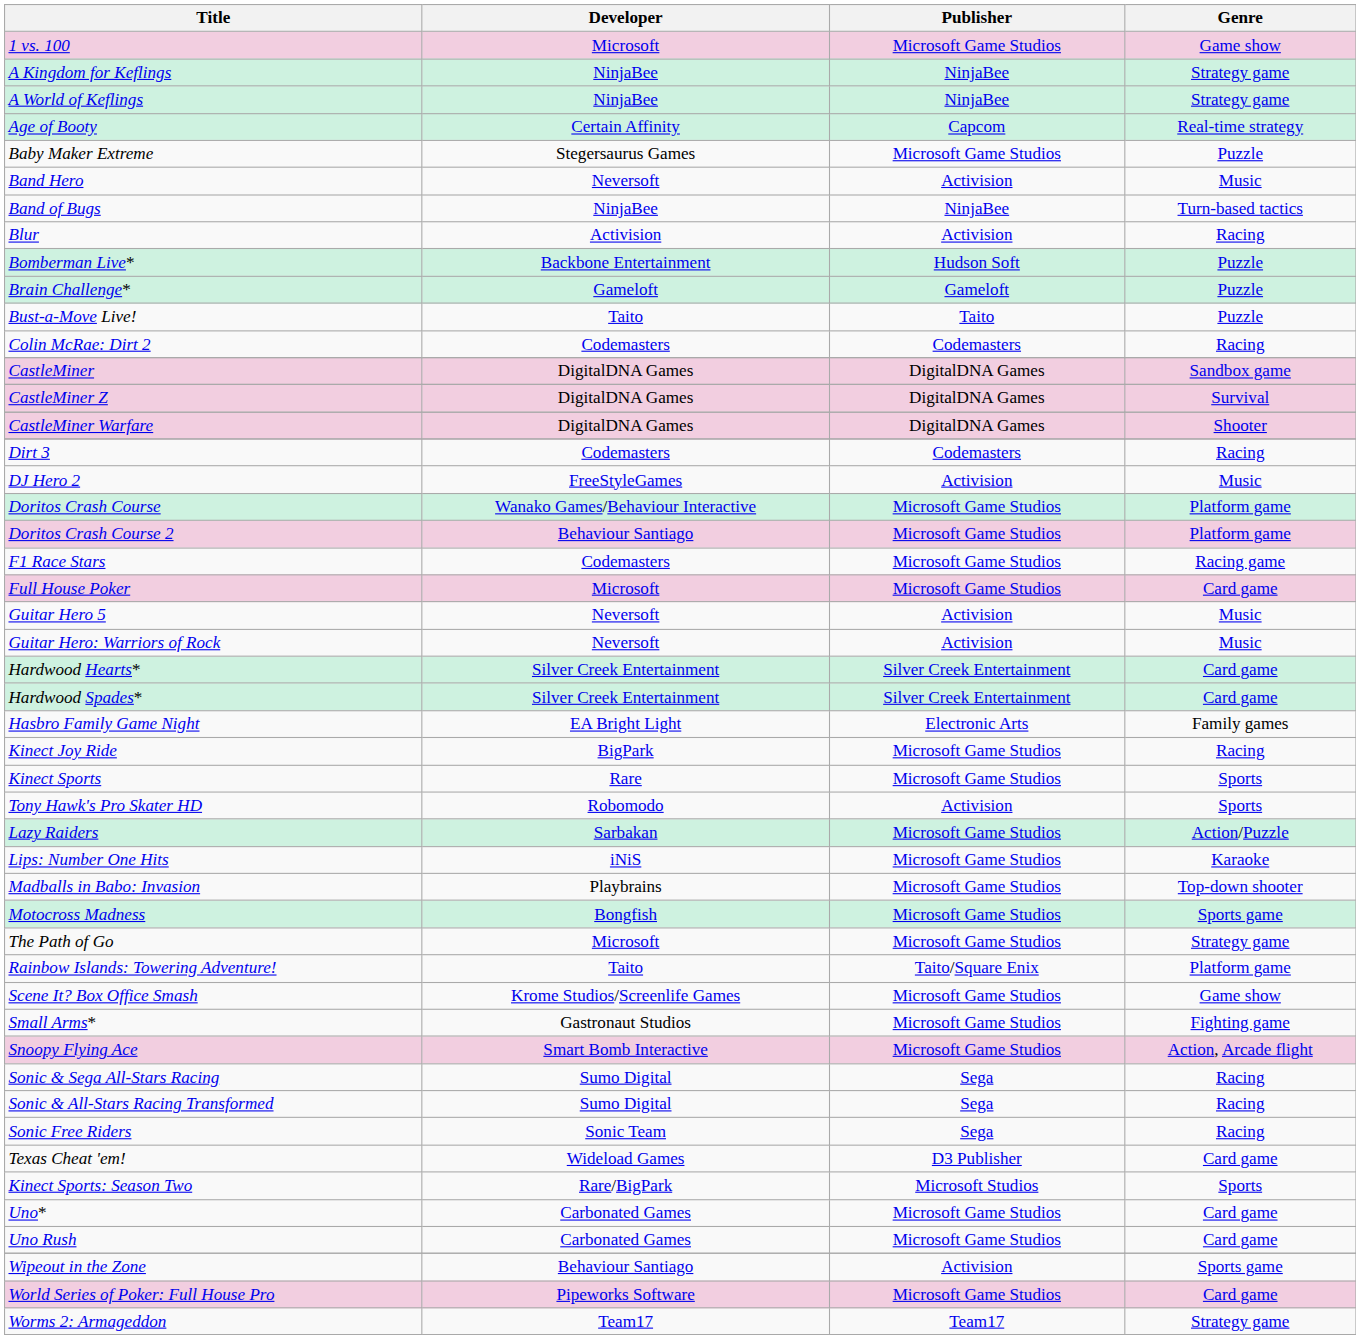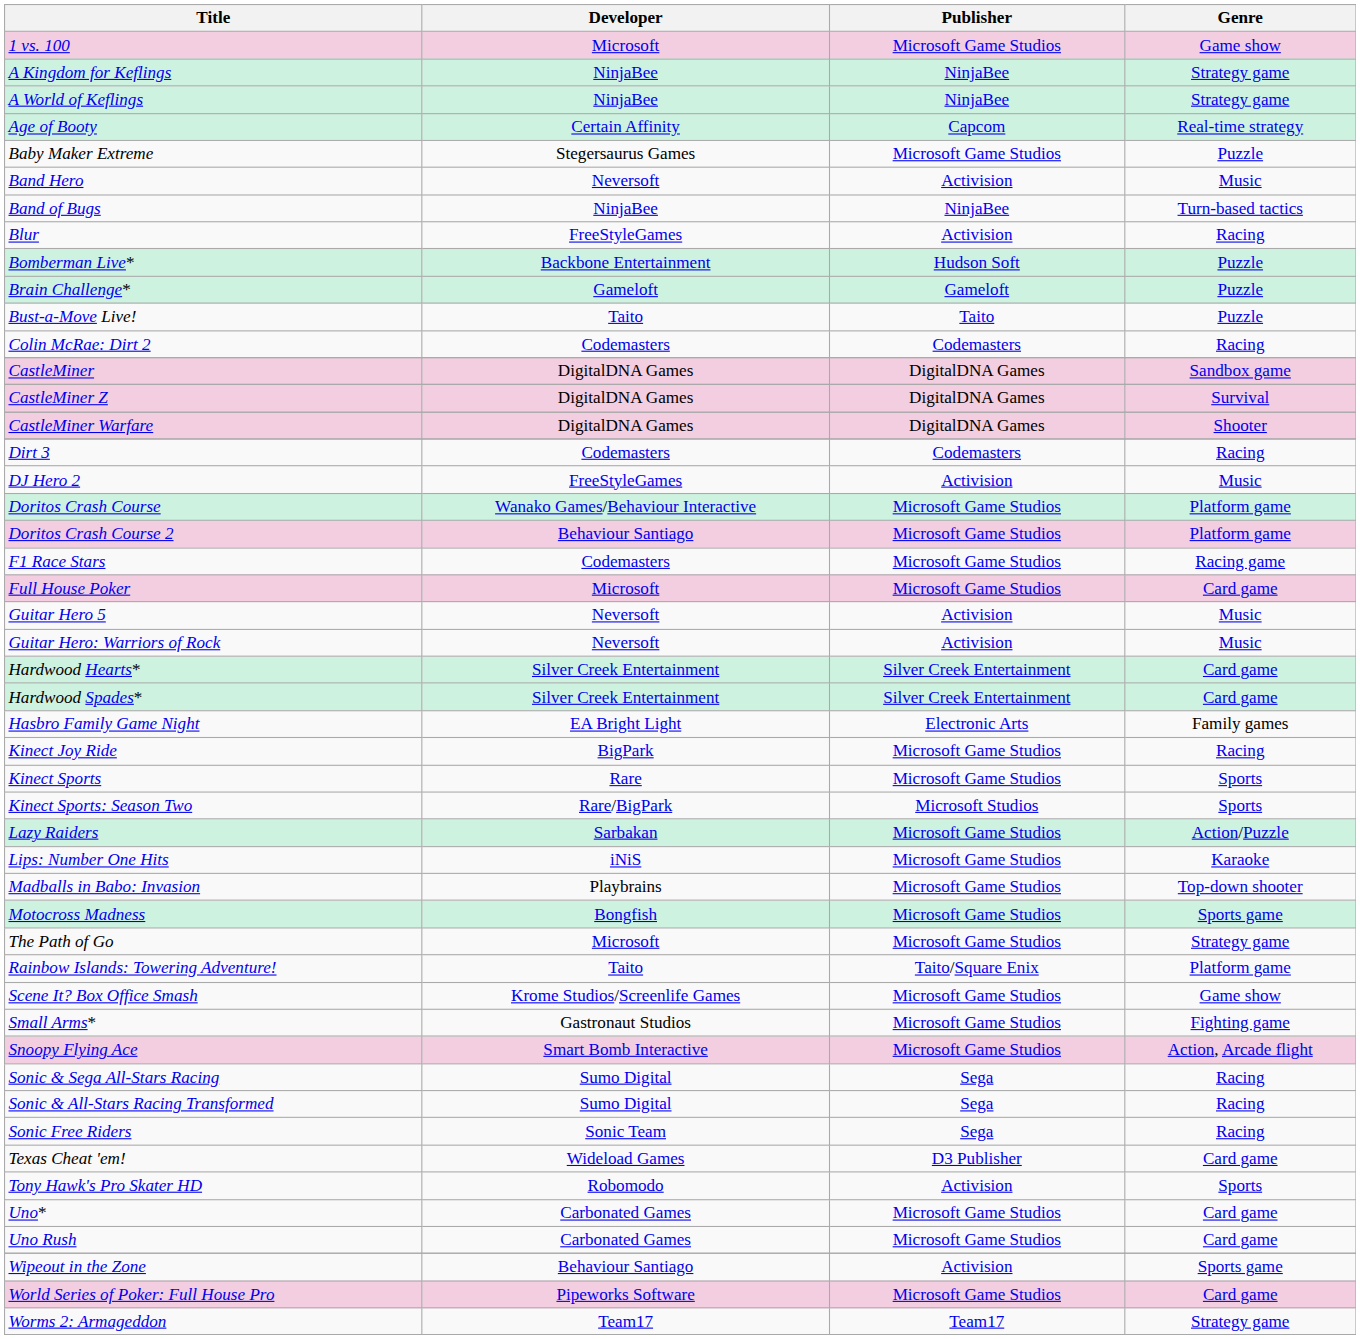(626, 235) Activision -> (626, 235) FreeStyleGames
rows swapped: (100, 1185) <-> (105, 805)
